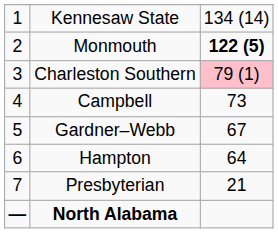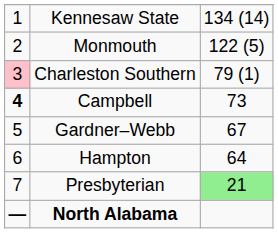(237, 46) bold -> (237, 46) normal
(17, 74) no background -> (17, 74) pink background
(237, 74) pink background -> (237, 74) no background
(17, 102) normal -> (17, 102) bold
(237, 185) no background -> (237, 185) lightgreen background
